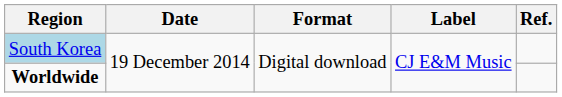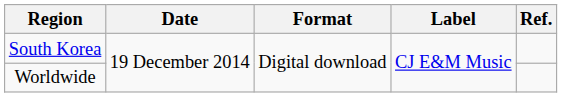(55, 48) lightblue background -> (55, 48) no background
(55, 77) bold -> (55, 77) normal
